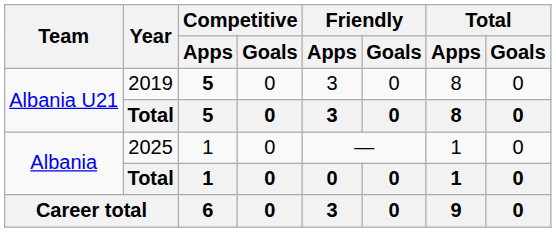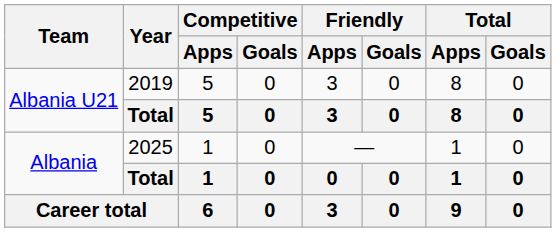(208, 83) bold -> (208, 83) normal
